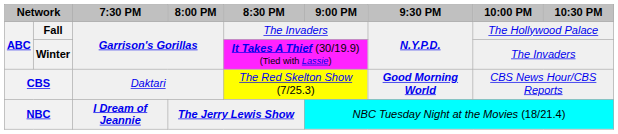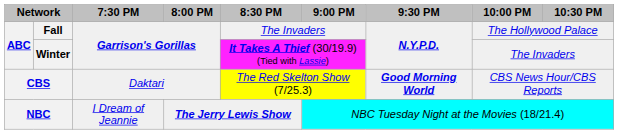(120, 114) bold -> (118, 114) normal
